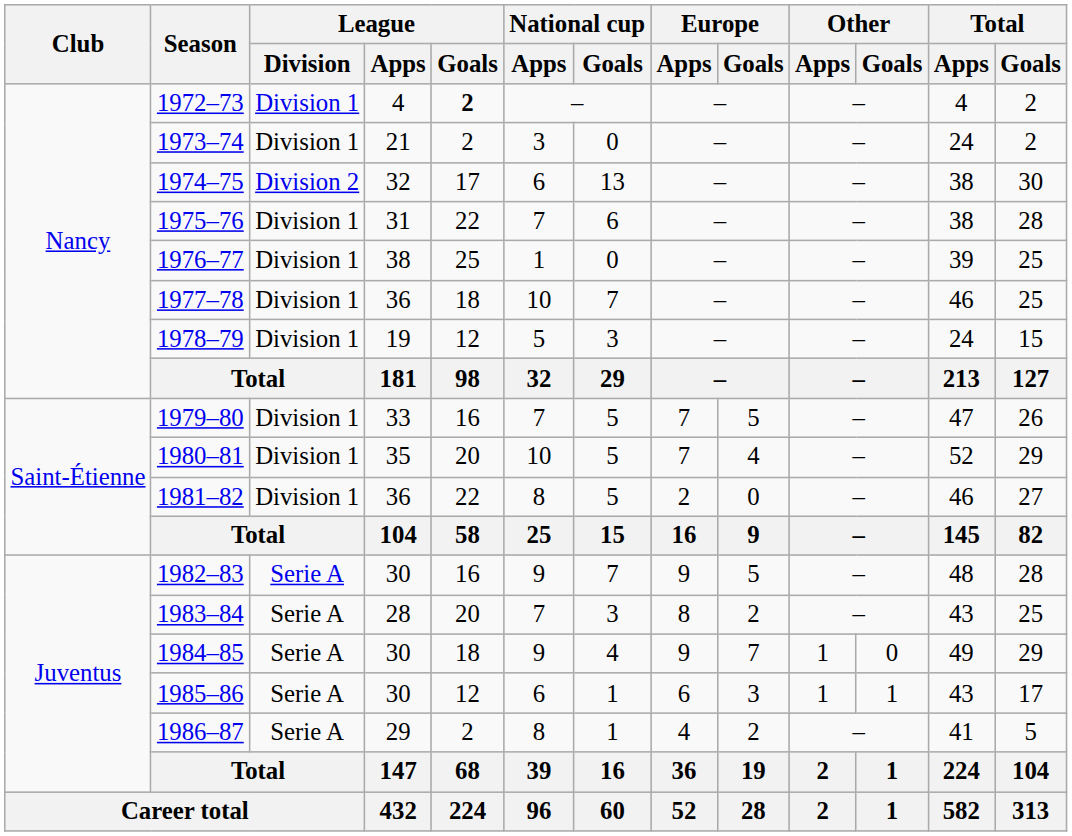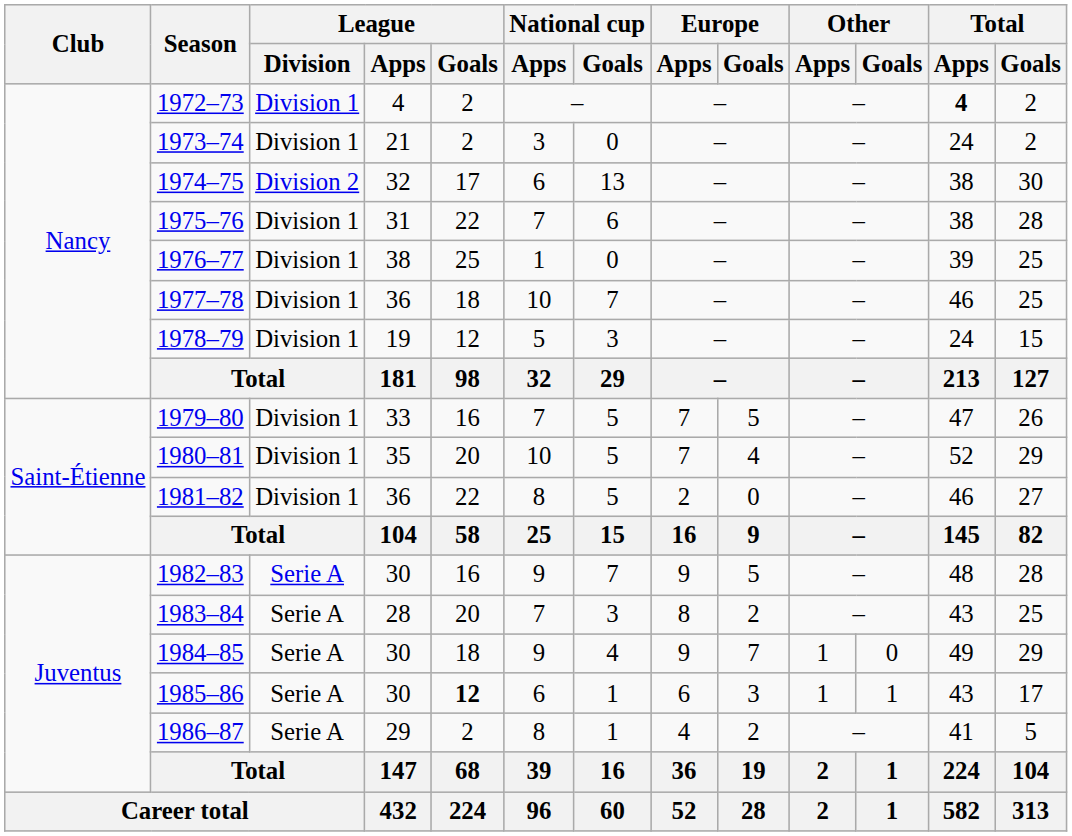(468, 102) bold -> (468, 102) normal
(961, 102) normal -> (961, 102) bold
(468, 692) normal -> (468, 692) bold
